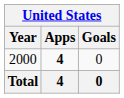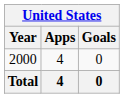(60, 59) bold -> (60, 59) normal
